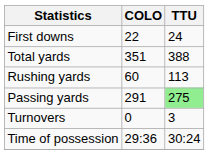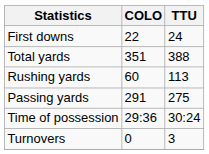(179, 97) lightgreen background -> (179, 97) no background
rows swapped: (36, 118) <-> (63, 139)
